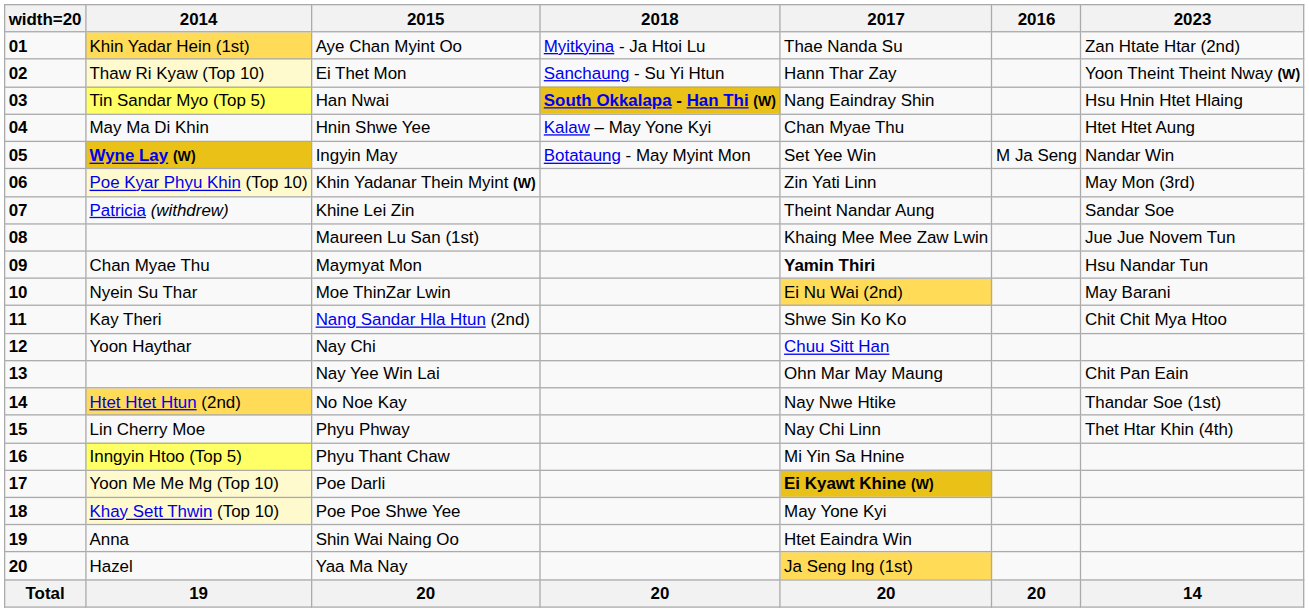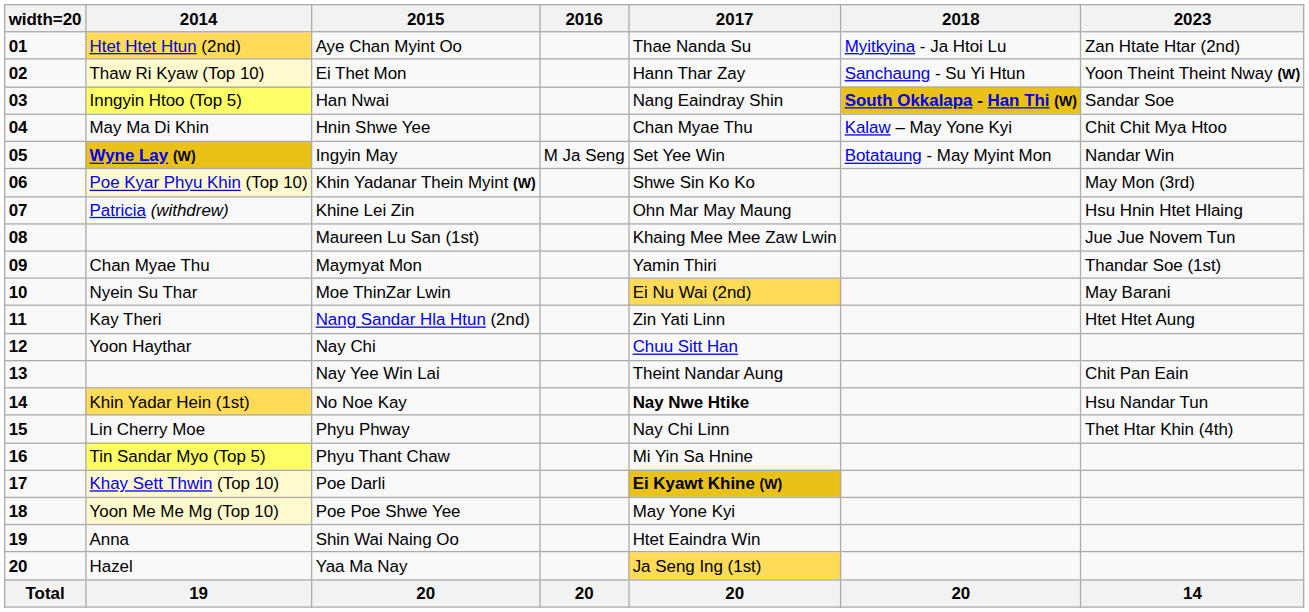columns swapped: (1037, 18) <-> (660, 18)
(170, 46) Khin Yadar Hein (1st) -> (165, 46) Htet Htet Htun (2nd)
(178, 101) Tin Sandar Myo (Top 5) -> (166, 101) Inngyin Htoo (Top 5)
(1164, 101) Hsu Hnin Htet Hlaing -> (1130, 101) Sandar Soe
(1140, 128) Htet Htet Aung -> (1156, 128) Chit Chit Mya Htoo
(830, 183) Zin Yati Linn -> (694, 183) Shwe Sin Ko Ko
(859, 210) Theint Nandar Aung -> (712, 210) Ohn Mar May Maung
(1130, 210) Sandar Soe -> (1164, 210) Hsu Hnin Htet Hlaing
(830, 265) bold -> (675, 265) normal
(1147, 265) Hsu Nandar Tun -> (1153, 265) Thandar Soe (1st)
(845, 320) Shwe Sin Ko Ko -> (679, 320) Zin Yati Linn
(1156, 320) Chit Chit Mya Htoo -> (1140, 320) Htet Htet Aung
(864, 374) Ohn Mar May Maung -> (708, 374) Theint Nandar Aung
(165, 402) Htet Htet Htun (2nd) -> (170, 402) Khin Yadar Hein (1st)
(840, 402) normal -> (691, 402) bold
(1153, 402) Thandar Soe (1st) -> (1147, 402) Hsu Nandar Tun
(166, 456) Inngyin Htoo (Top 5) -> (178, 456) Tin Sandar Myo (Top 5)
(184, 484) Yoon Me Me Mg (Top 10) -> (184, 484) Khay Sett Thwin (Top 10)
(184, 511) Khay Sett Thwin (Top 10) -> (184, 511) Yoon Me Me Mg (Top 10)
